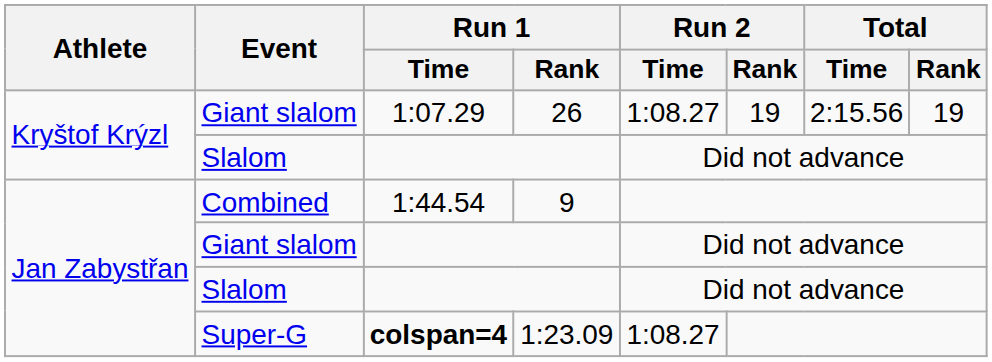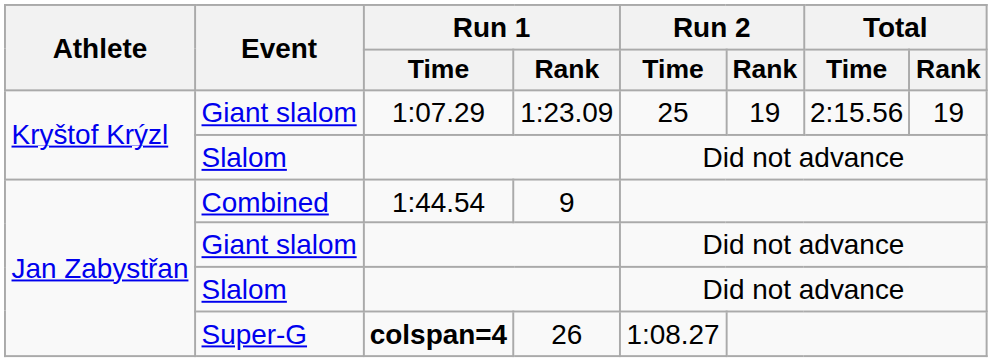(567, 113) 26 -> (567, 113) 1:23.09
(673, 113) 1:08.27 -> (673, 113) 25
(567, 334) 1:23.09 -> (567, 334) 26
